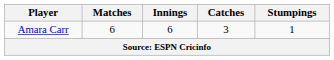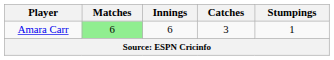(112, 30) no background -> (112, 30) lightgreen background
